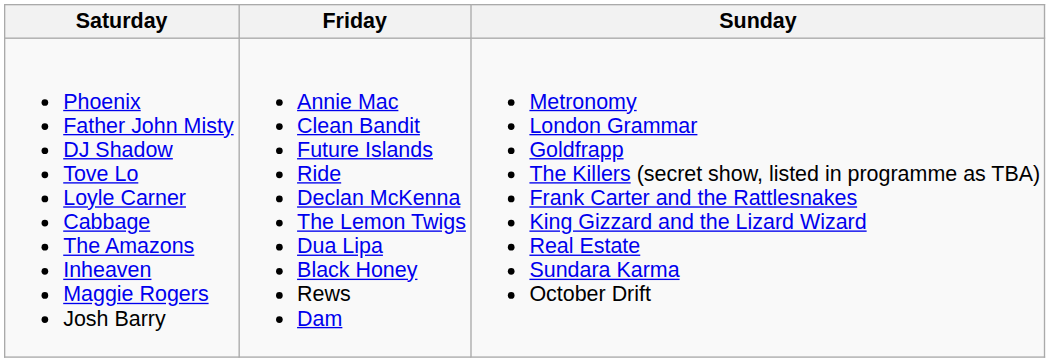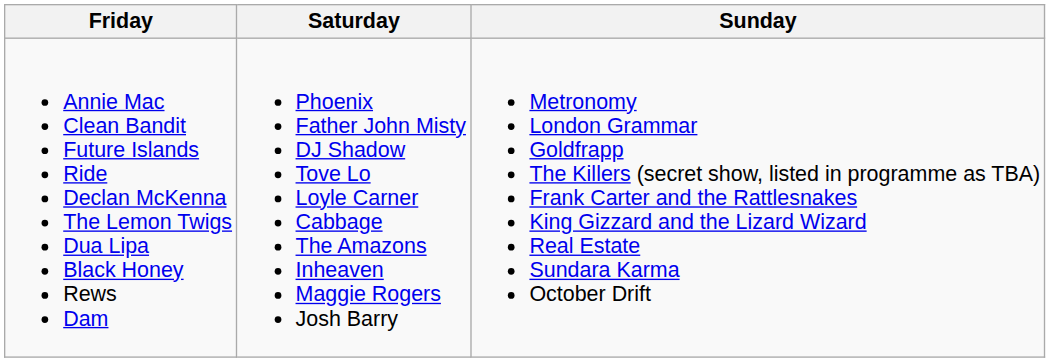columns swapped: (355, 21) <-> (122, 21)
